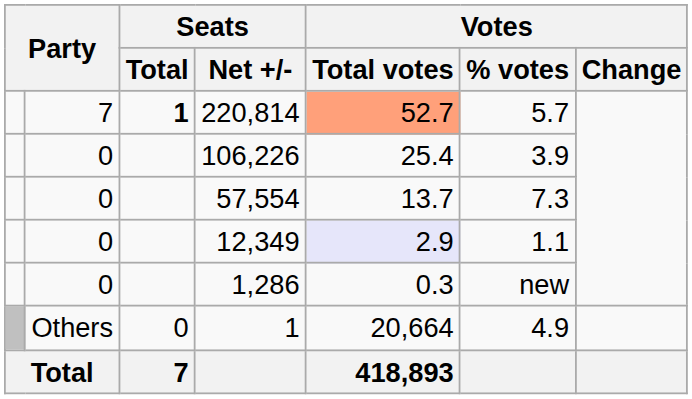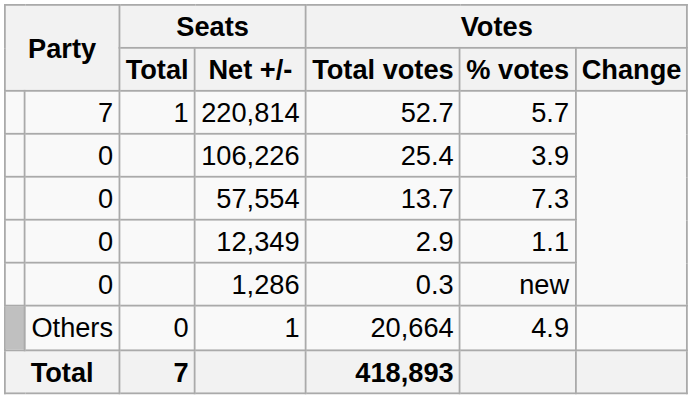(181, 113) bold -> (181, 113) normal
(427, 113) lightsalmon background -> (427, 113) no background
(435, 242) lavender background -> (435, 242) no background
